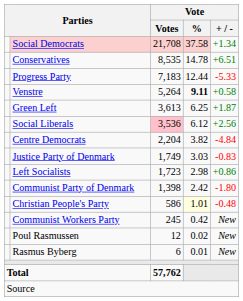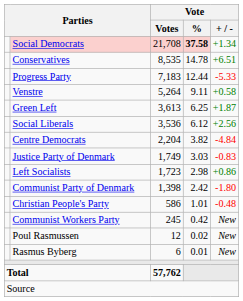(197, 44) normal -> (197, 44) bold
(200, 92) bold -> (199, 92) normal
(169, 124) pink background -> (169, 124) no background
(199, 204) lightyellow background -> (199, 204) no background
